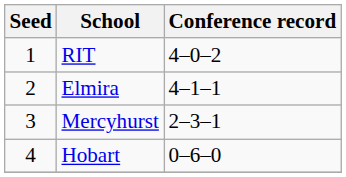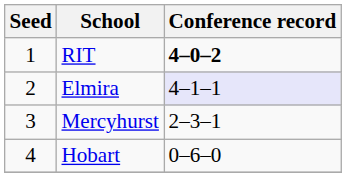(195, 54) normal -> (195, 54) bold
(195, 88) no background -> (195, 88) lavender background
